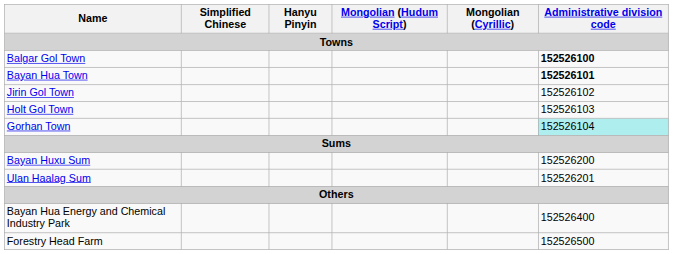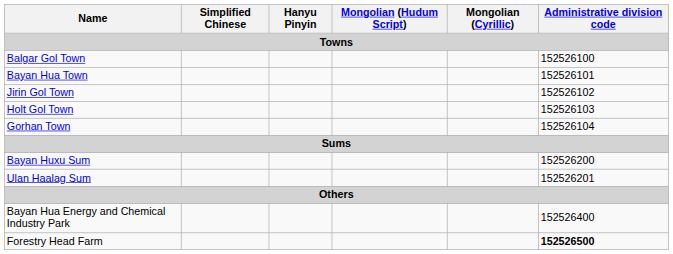(568, 59) bold -> (568, 59) normal
(568, 76) bold -> (568, 76) normal
(568, 127) paleturquoise background -> (568, 127) no background
(568, 241) normal -> (568, 241) bold
